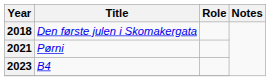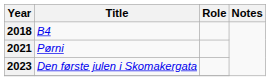(117, 31) Den første julen i Skomakergata -> (44, 31) B4
(44, 66) B4 -> (117, 66) Den første julen i Skomakergata
